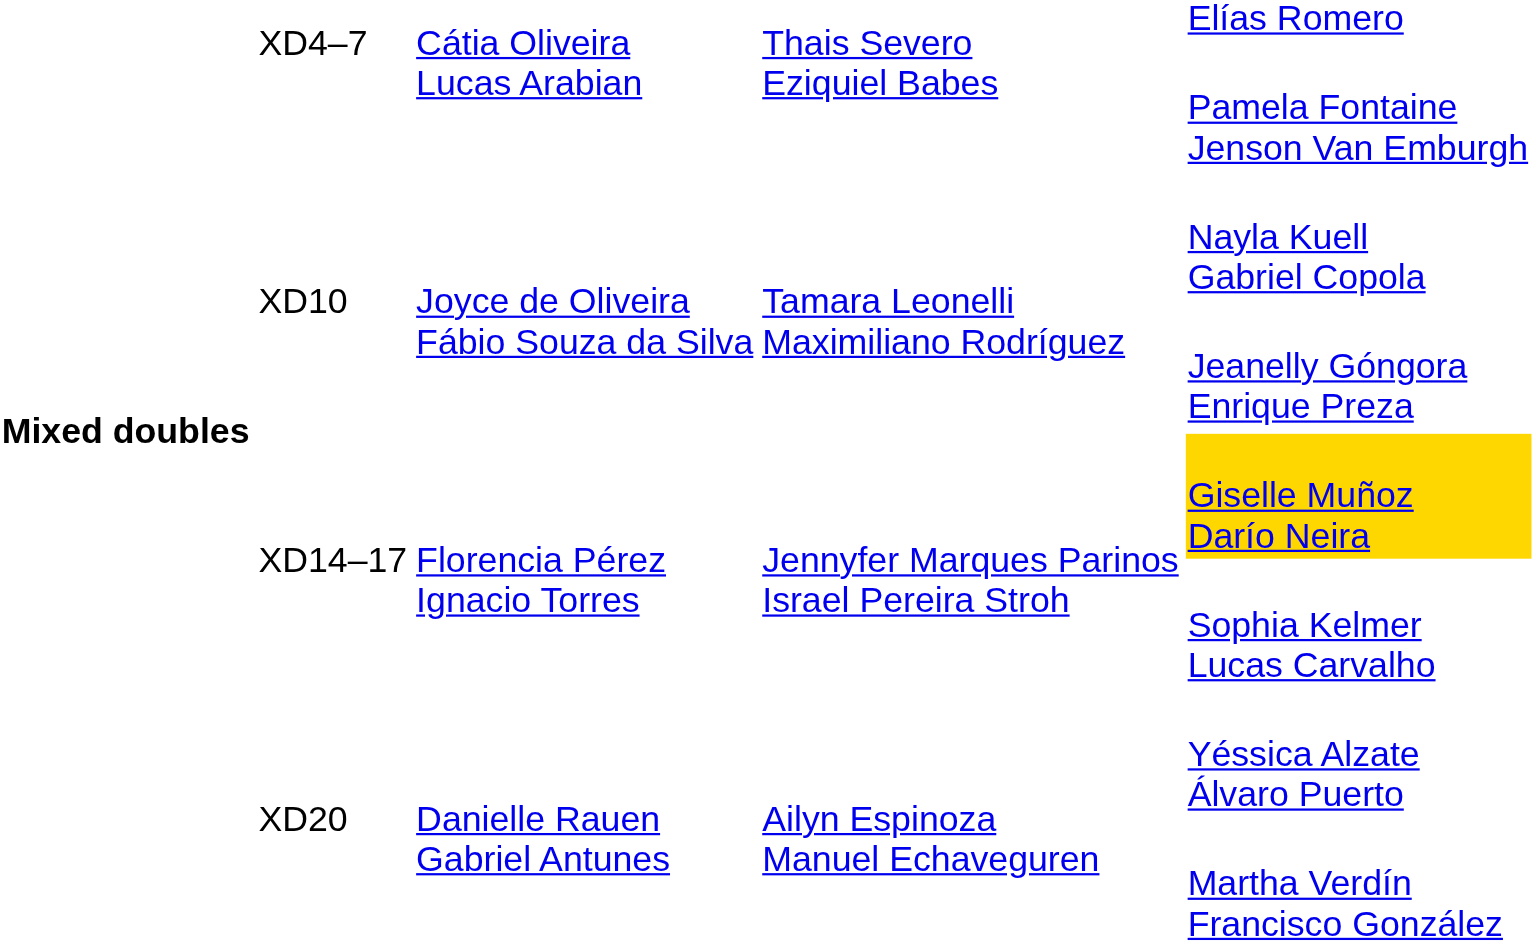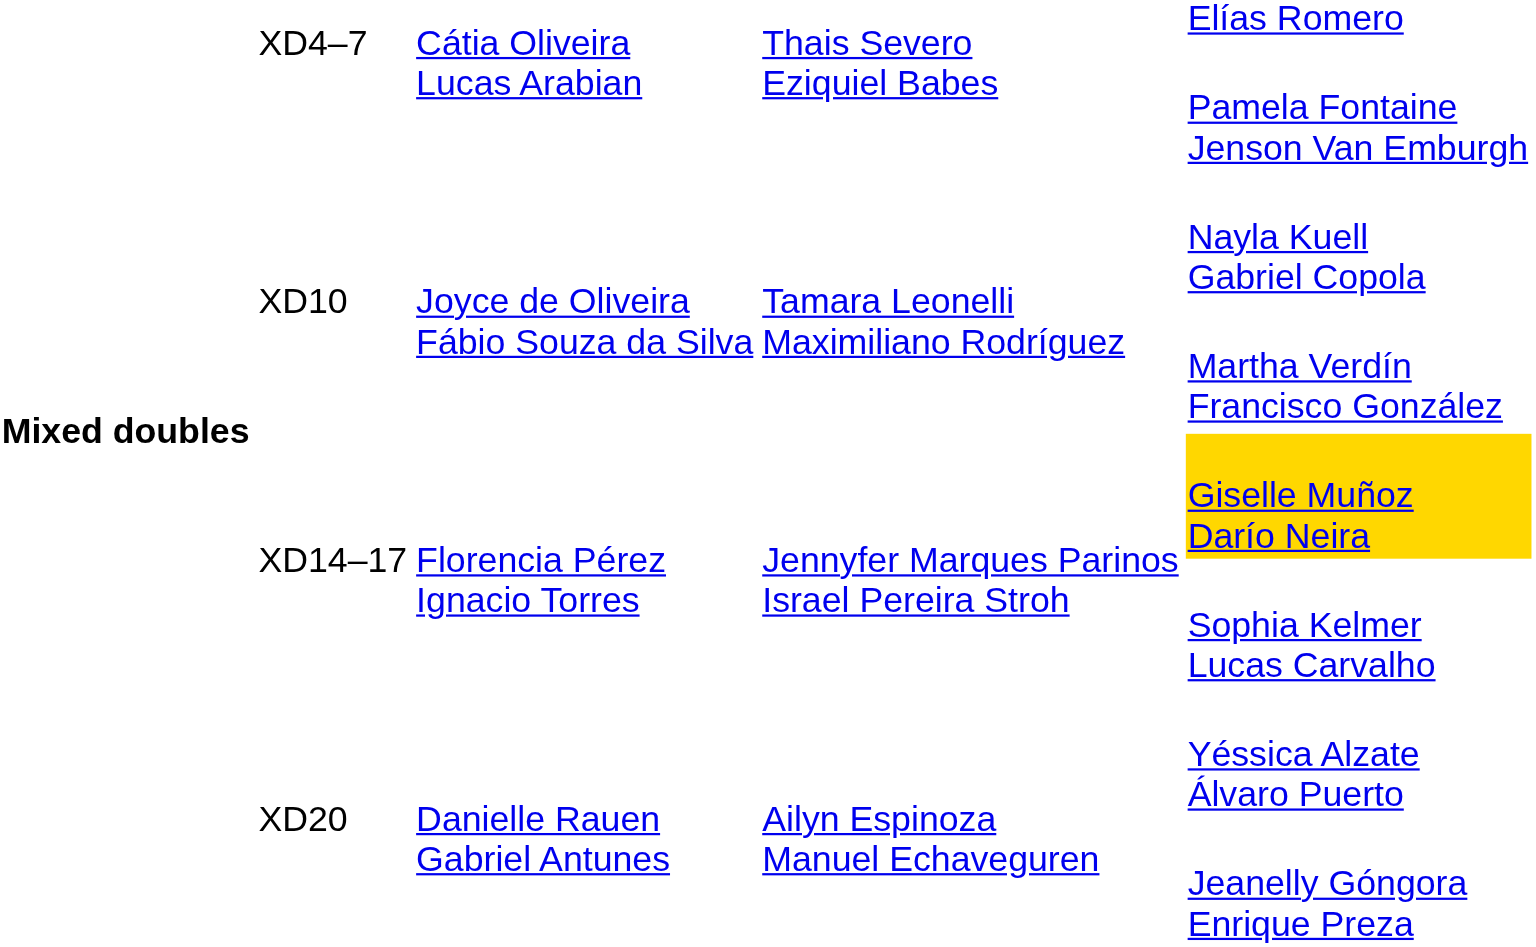(1327, 386) Jeanelly Góngora Enrique Preza -> (1345, 386) Martha Verdín Francisco González
(1345, 903) Martha Verdín Francisco González -> (1327, 903) Jeanelly Góngora Enrique Preza
